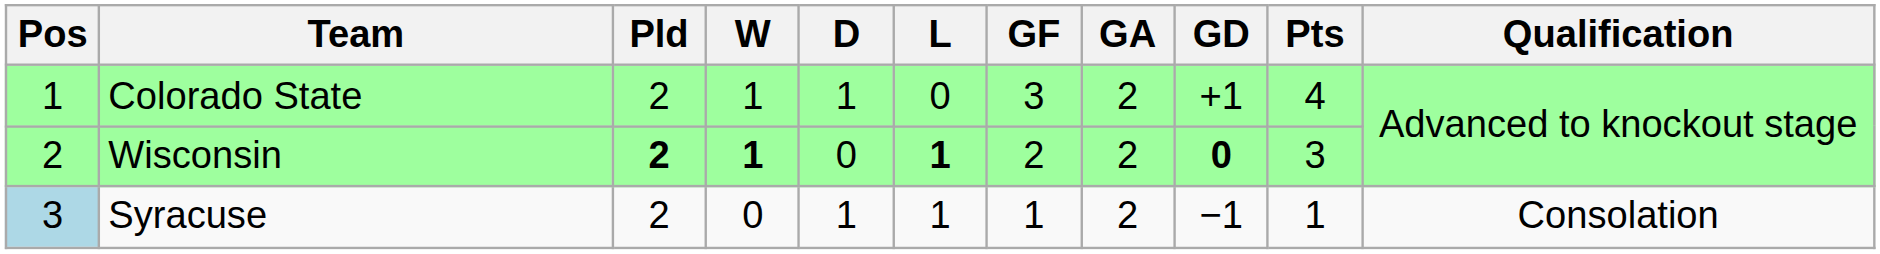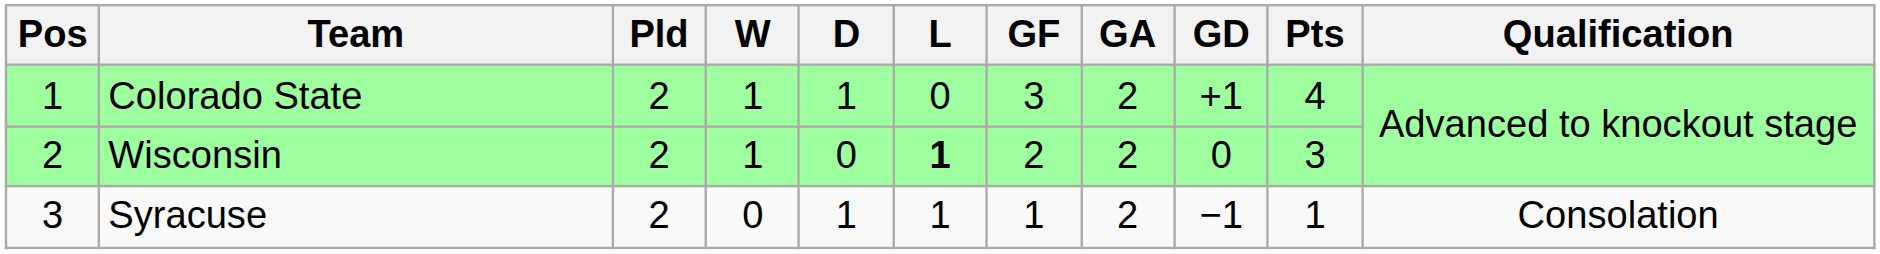(659, 155) bold -> (659, 155) normal
(753, 155) bold -> (753, 155) normal
(1221, 155) bold -> (1221, 155) normal
(53, 215) lightblue background -> (53, 215) no background
